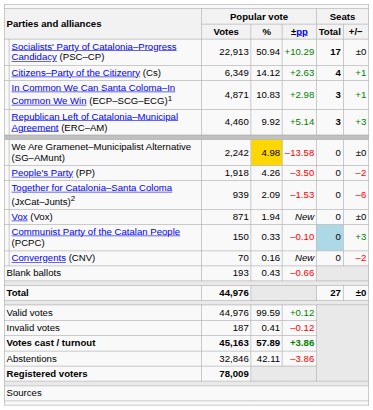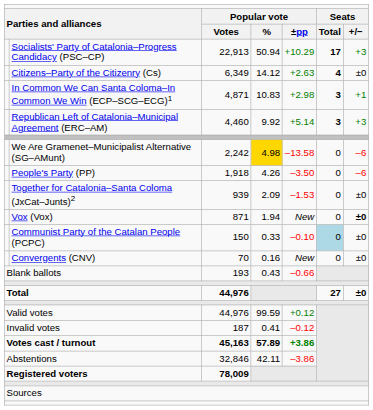(361, 52) ±0 -> (361, 52) +3
(361, 73) +1 -> (361, 73) ±0
(361, 152) ±0 -> (361, 152) –6
(361, 173) –2 -> (361, 173) –6
(361, 195) –6 -> (361, 195) ±0
(361, 217) normal -> (361, 217) bold
(361, 237) +3 -> (361, 237) ±0
(361, 258) –2 -> (361, 258) ±0
